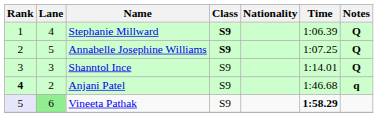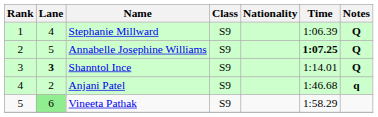(225, 31) bold -> (225, 31) normal
(225, 49) bold -> (225, 49) normal
(320, 49) normal -> (320, 49) bold
(51, 67) normal -> (51, 67) bold
(20, 85) bold -> (20, 85) normal
(20, 103) lavender background -> (20, 103) no background
(320, 103) bold -> (320, 103) normal
